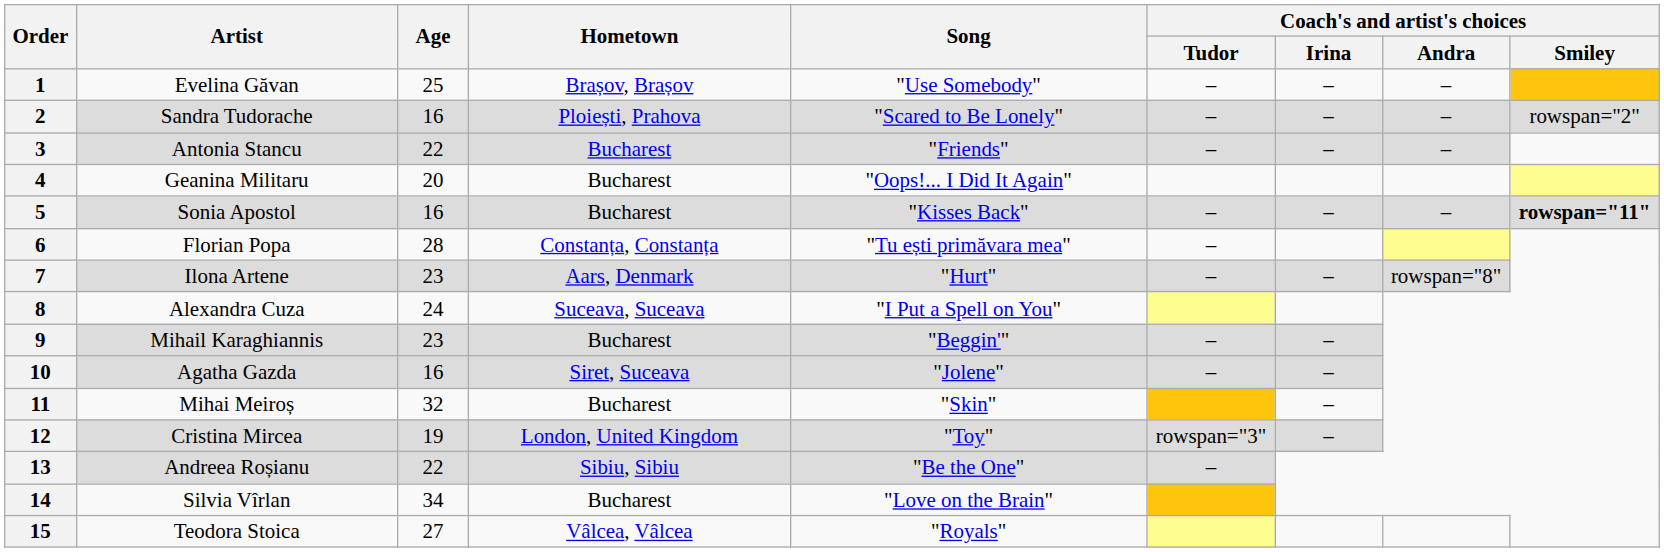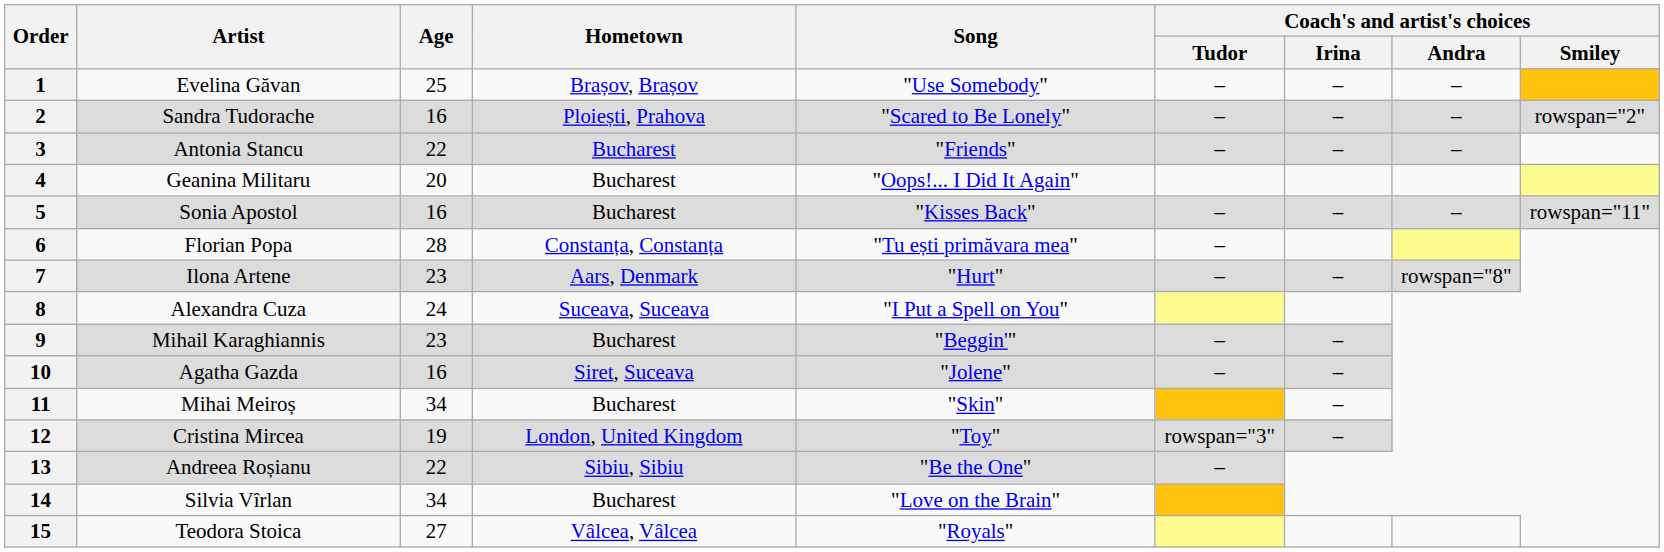(1585, 212) bold -> (1590, 212) normal
(433, 404) 32 -> (436, 404) 34
